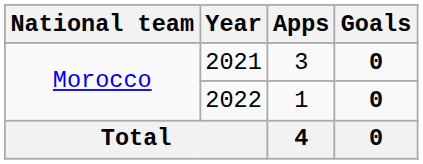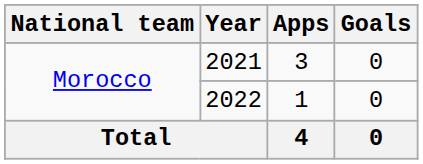(376, 62) bold -> (376, 62) normal
(376, 101) bold -> (376, 101) normal
